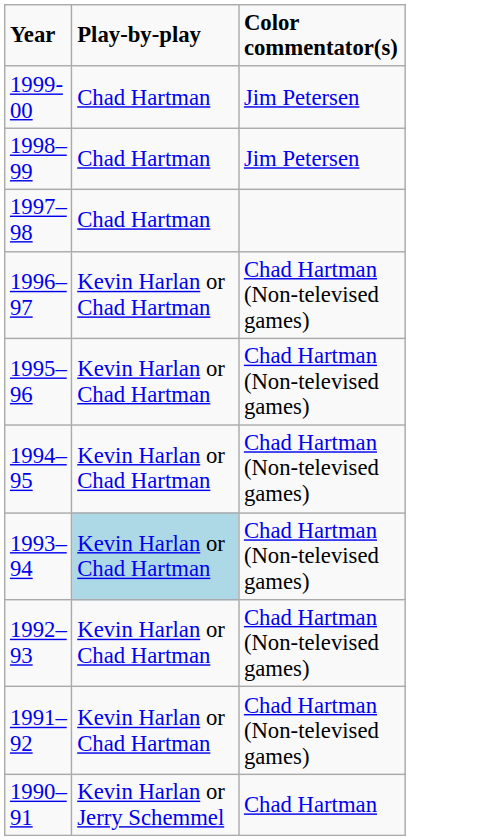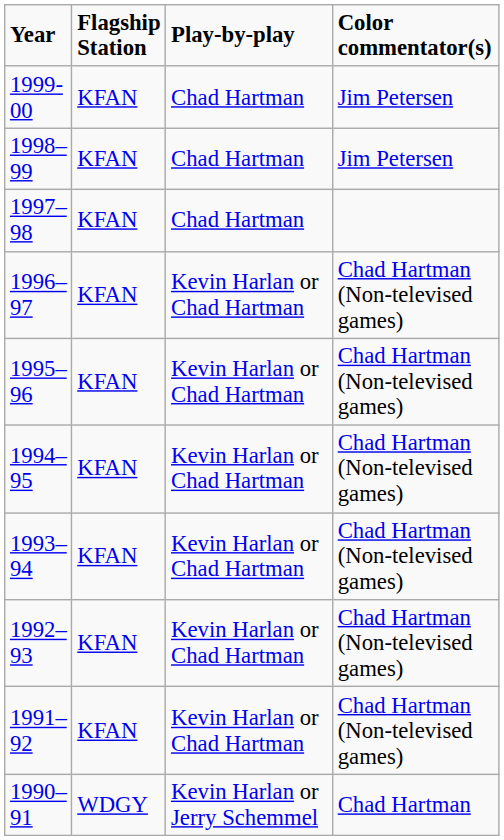+ column: (119, 35)
(151, 555) lightblue background -> (245, 555) no background
